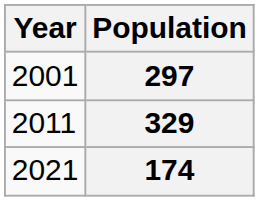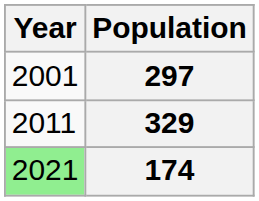(45, 170) no background -> (45, 170) lightgreen background
